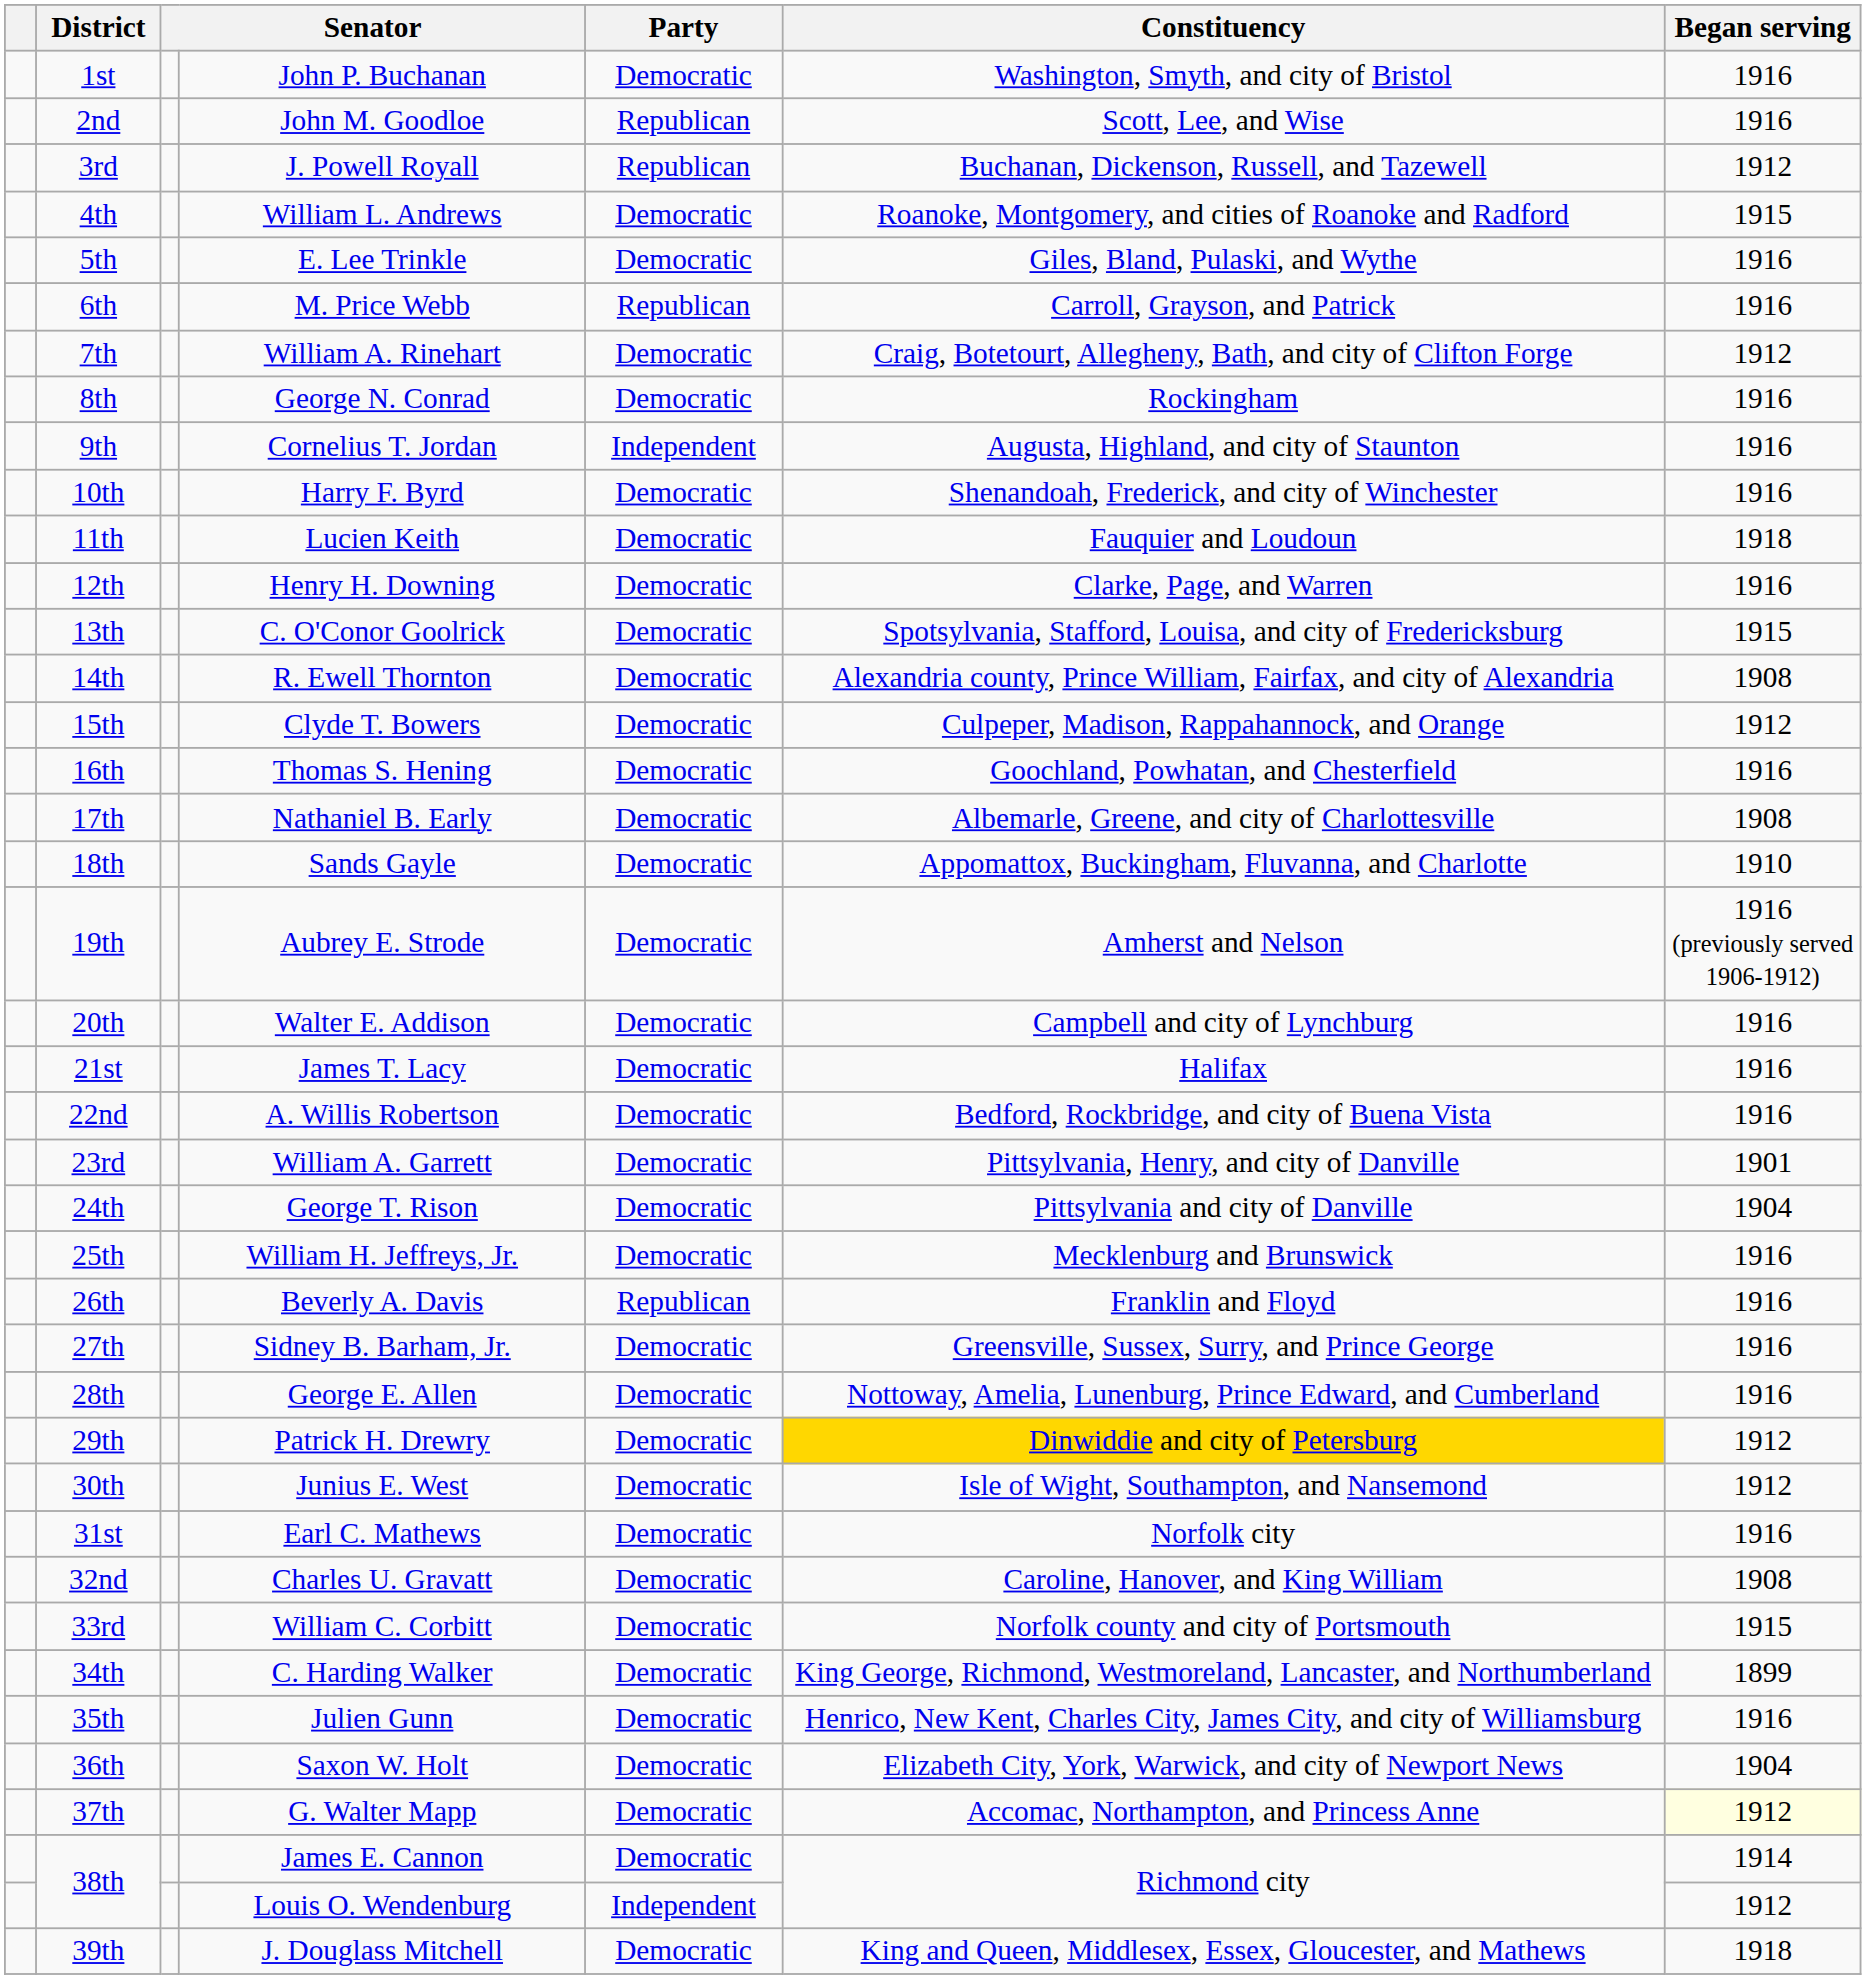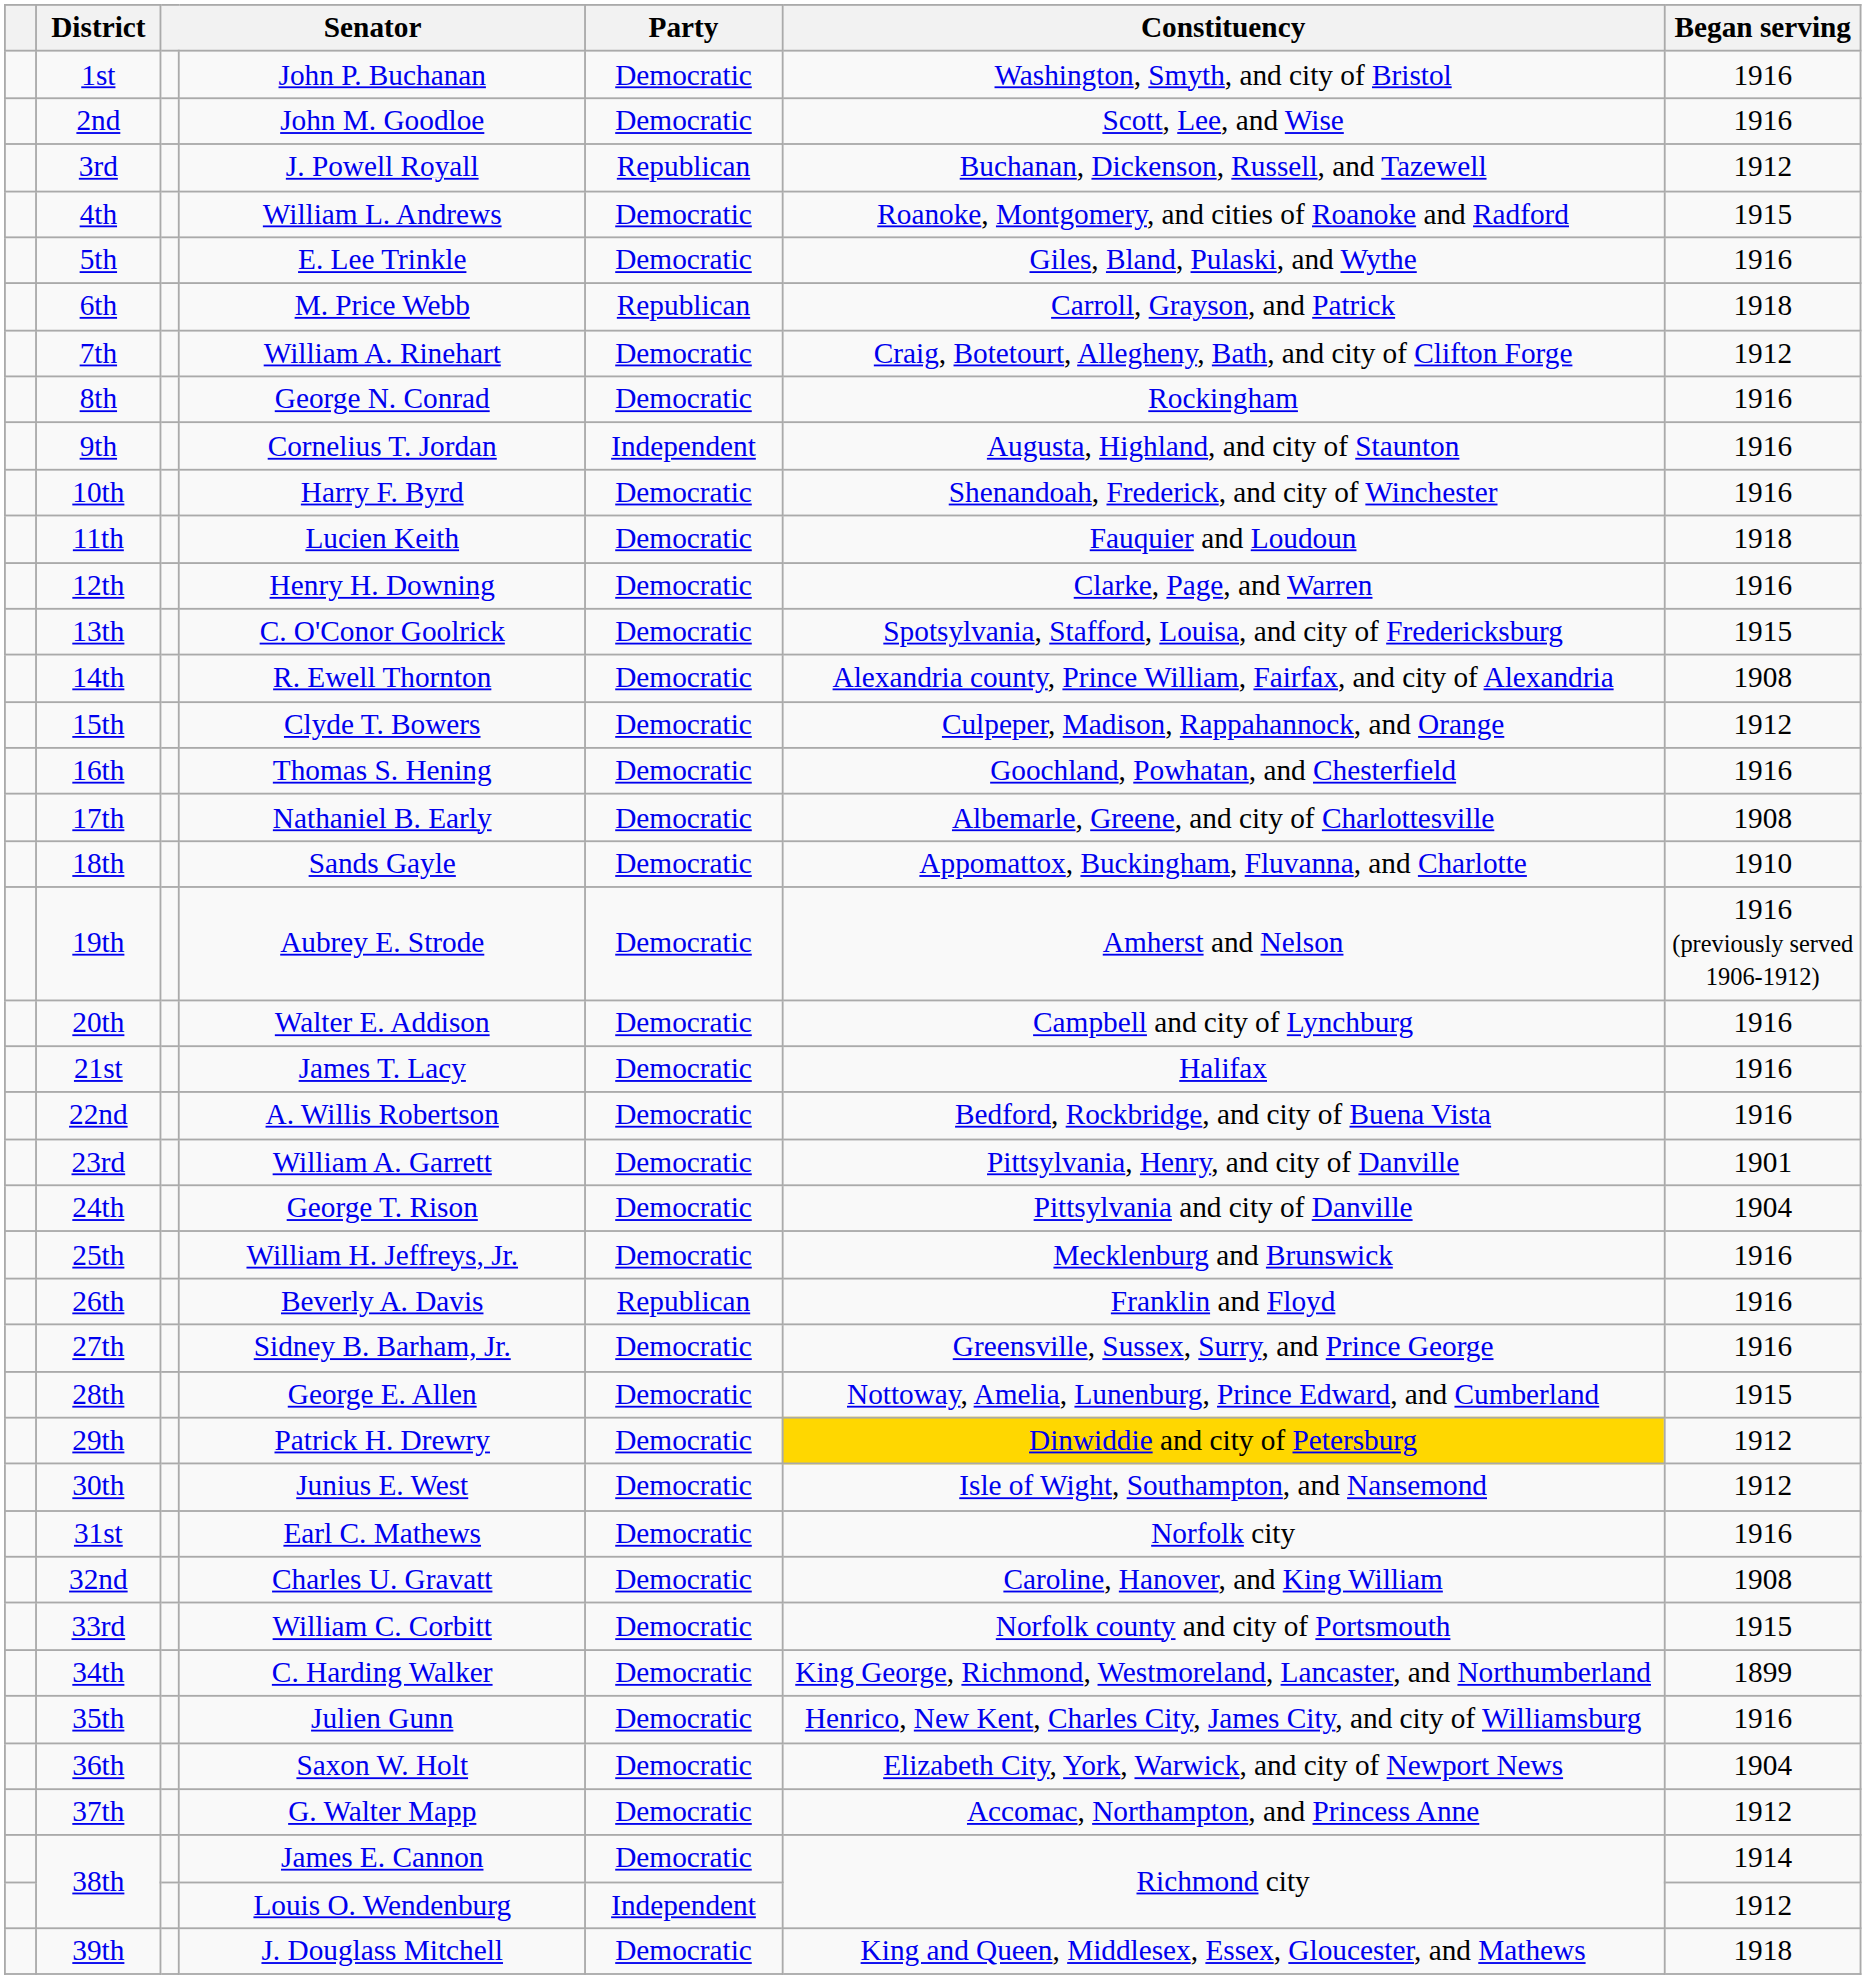(684, 120) Republican -> (684, 120) Democratic
(1763, 306) 1916 -> (1763, 306) 1918
(1763, 1393) 1916 -> (1763, 1393) 1915
(1763, 1811) lightyellow background -> (1763, 1811) no background
